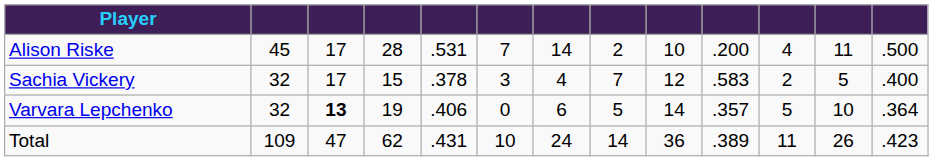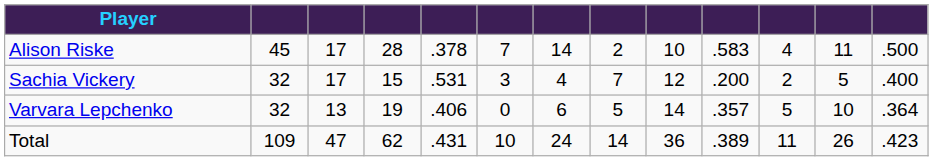(449, 49) .531 -> (449, 49) .378
(731, 49) .200 -> (731, 49) .583
(449, 79) .378 -> (449, 79) .531
(731, 79) .583 -> (731, 79) .200
(336, 110) bold -> (336, 110) normal
